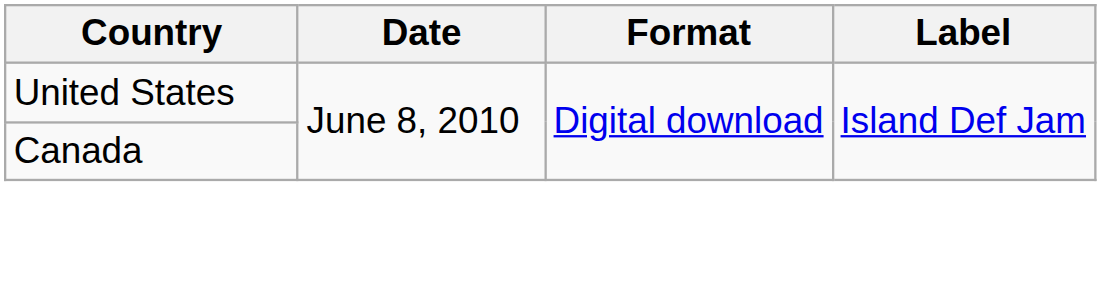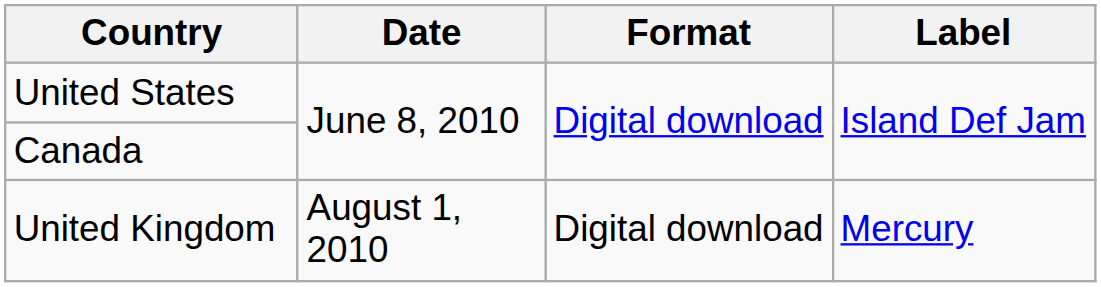+ row: (145, 229)
